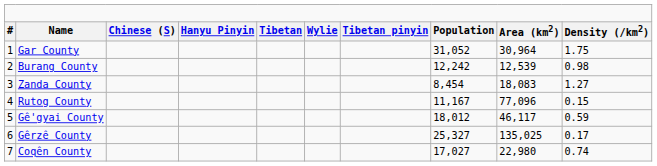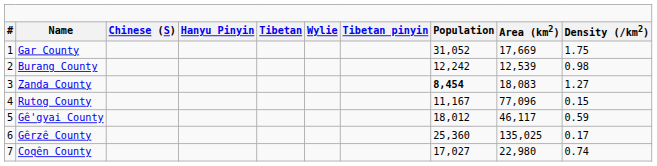(518, 49) 30,964 -> (518, 49) 17,669
(449, 84) normal -> (449, 84) bold
(452, 135) 25,327 -> (452, 135) 25,360
